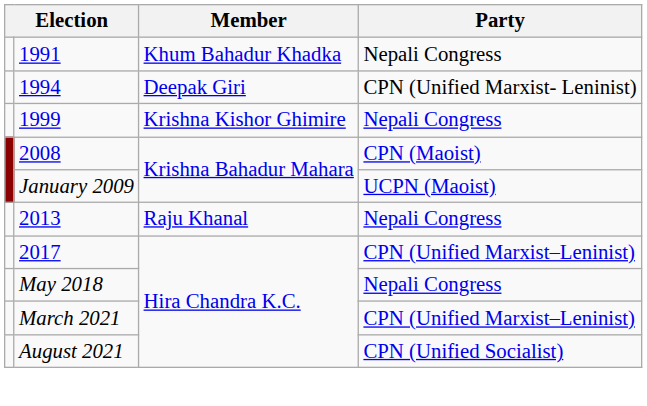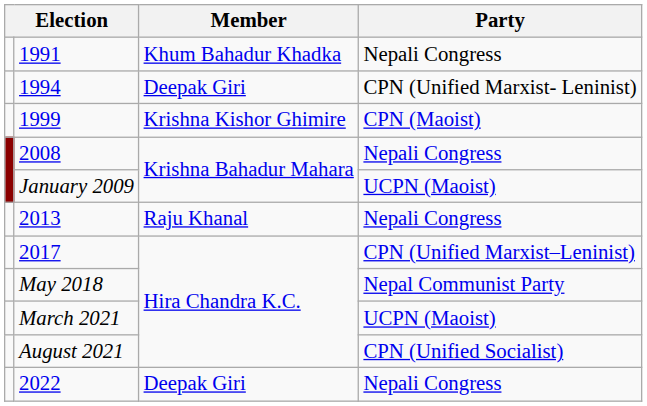(432, 119) Nepali Congress -> (422, 119) CPN (Maoist)
(422, 152) CPN (Maoist) -> (432, 152) Nepali Congress
(432, 284) Nepali Congress -> (464, 284) Nepal Communist Party
(499, 317) CPN (Unified Marxist–Leninist) -> (430, 317) UCPN (Maoist)
+ row: (40, 383)
